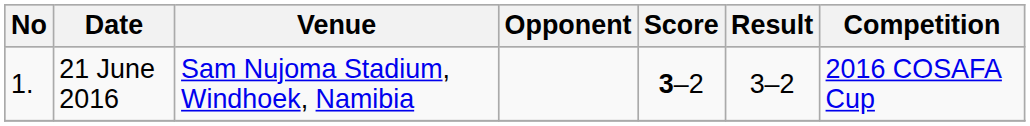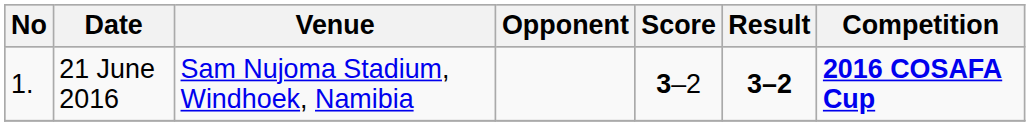(772, 83) normal -> (769, 83) bold
(914, 83) normal -> (913, 83) bold
